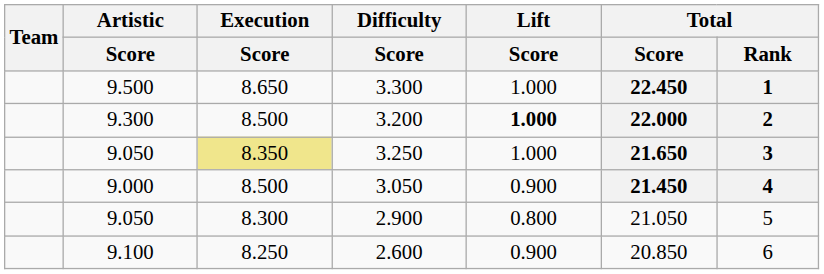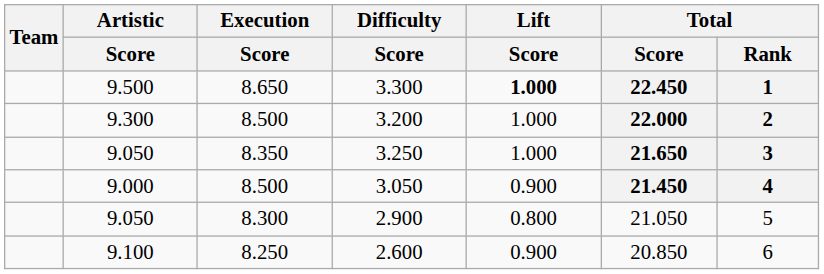(534, 86) normal -> (534, 86) bold
(534, 119) bold -> (534, 119) normal
(265, 152) khaki background -> (265, 152) no background
